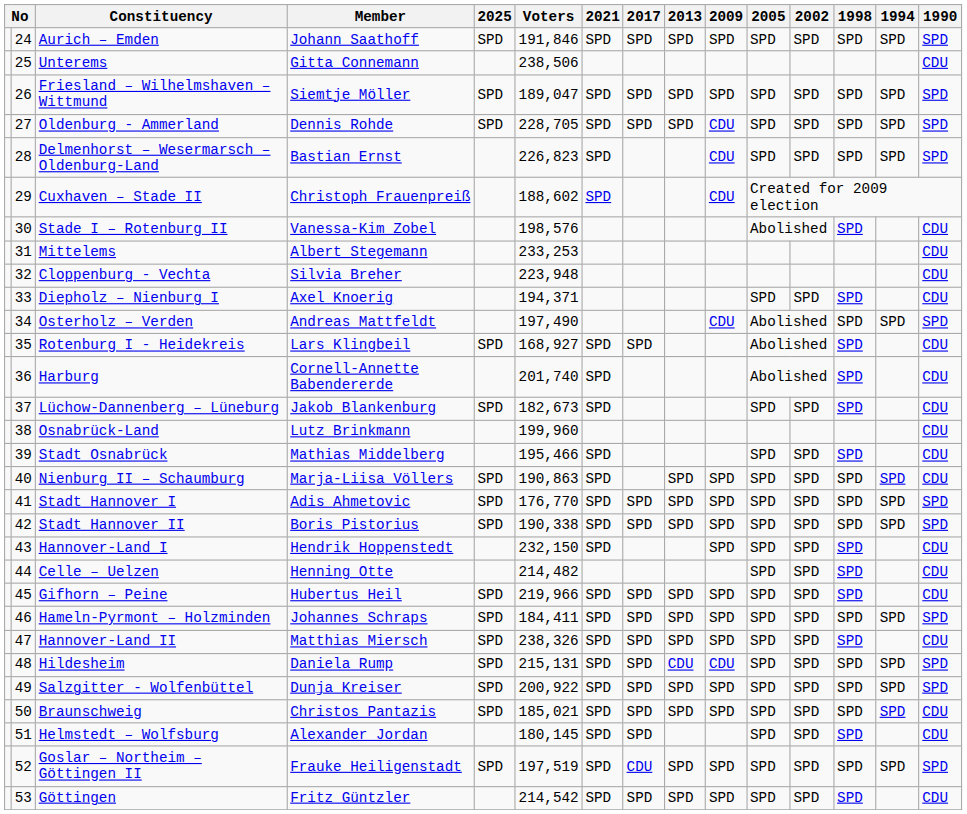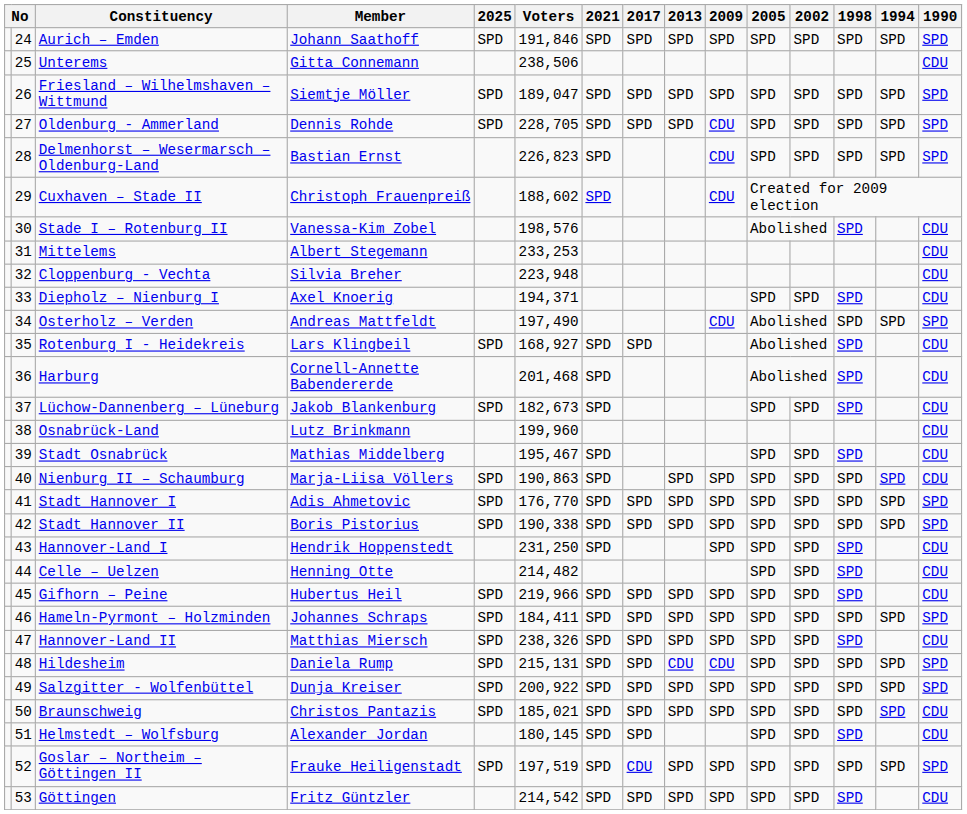(549, 377) 201,740 -> (549, 377) 201,468
(549, 455) 195,466 -> (549, 455) 195,467
(549, 548) 232,150 -> (549, 548) 231,250
